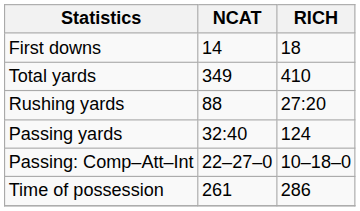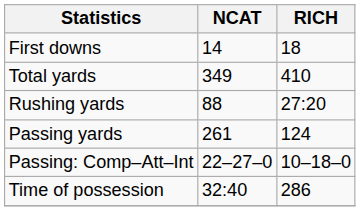(225, 133) 32:40 -> (217, 133) 261
(217, 190) 261 -> (225, 190) 32:40
